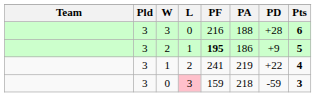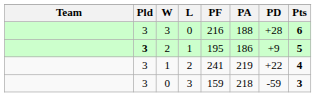(145, 48) normal -> (145, 48) bold
(215, 48) bold -> (215, 48) normal
(189, 83) pink background -> (189, 83) no background
